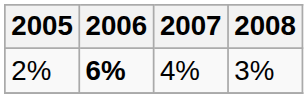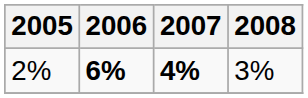(180, 70) normal -> (180, 70) bold
